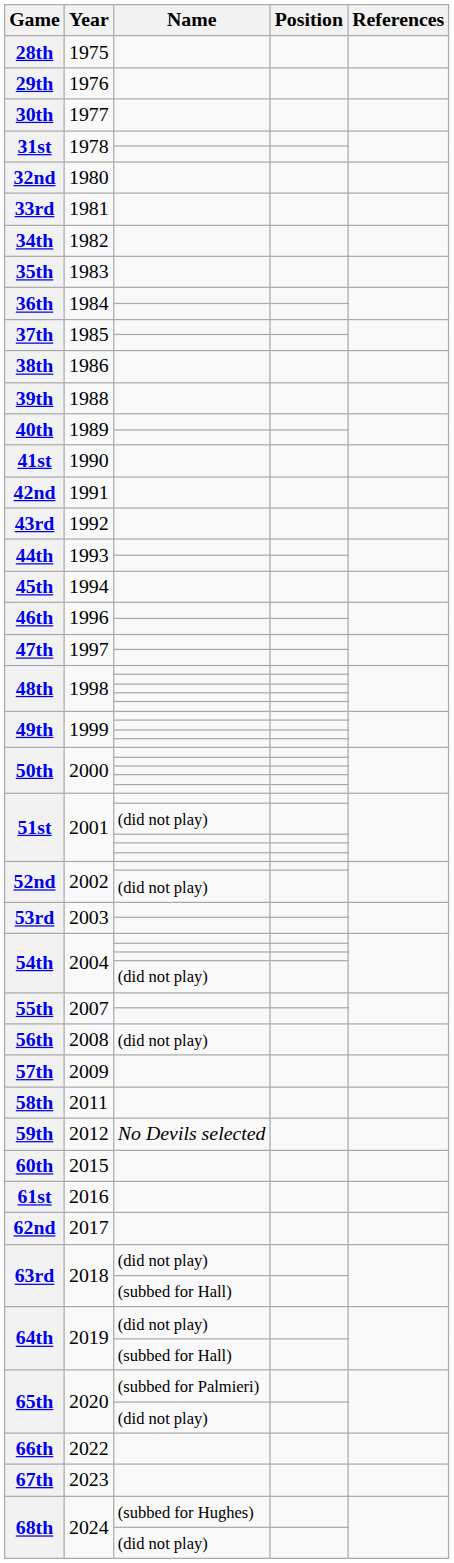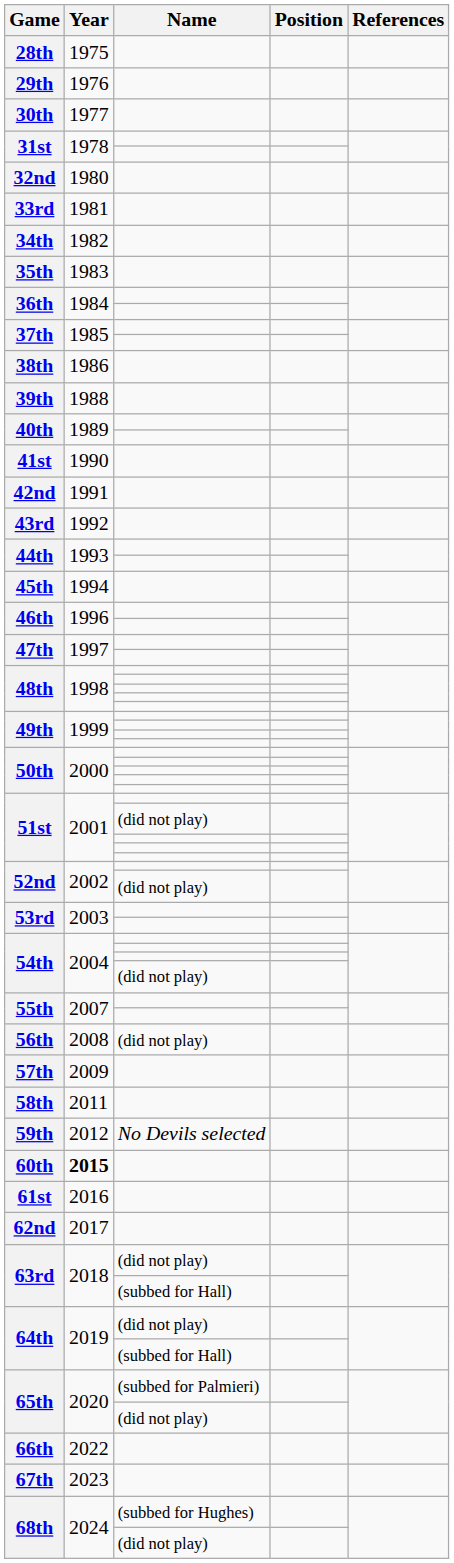(89, 1165) normal -> (89, 1165) bold
